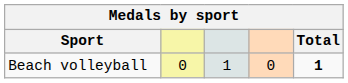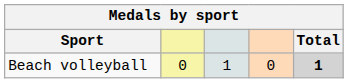(318, 65) no background -> (318, 65) lightgrey background
